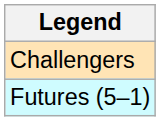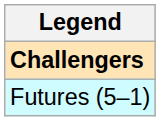(72, 60) normal -> (77, 60) bold
